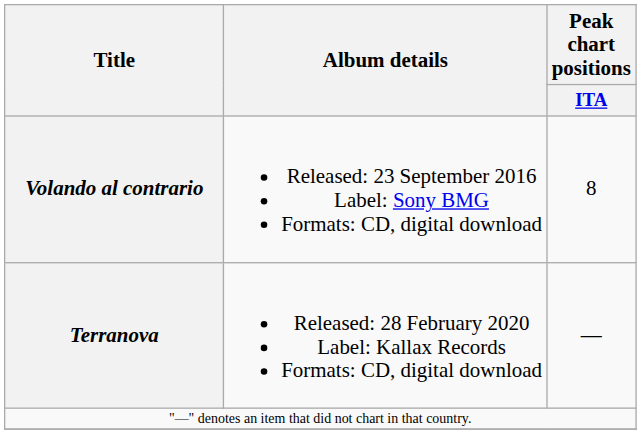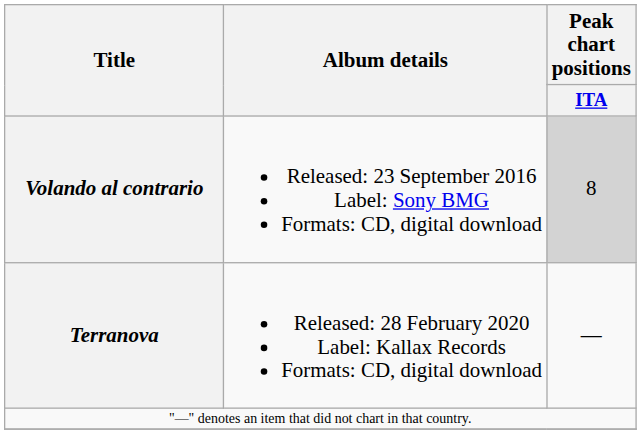(591, 188) no background -> (591, 188) lightgrey background
